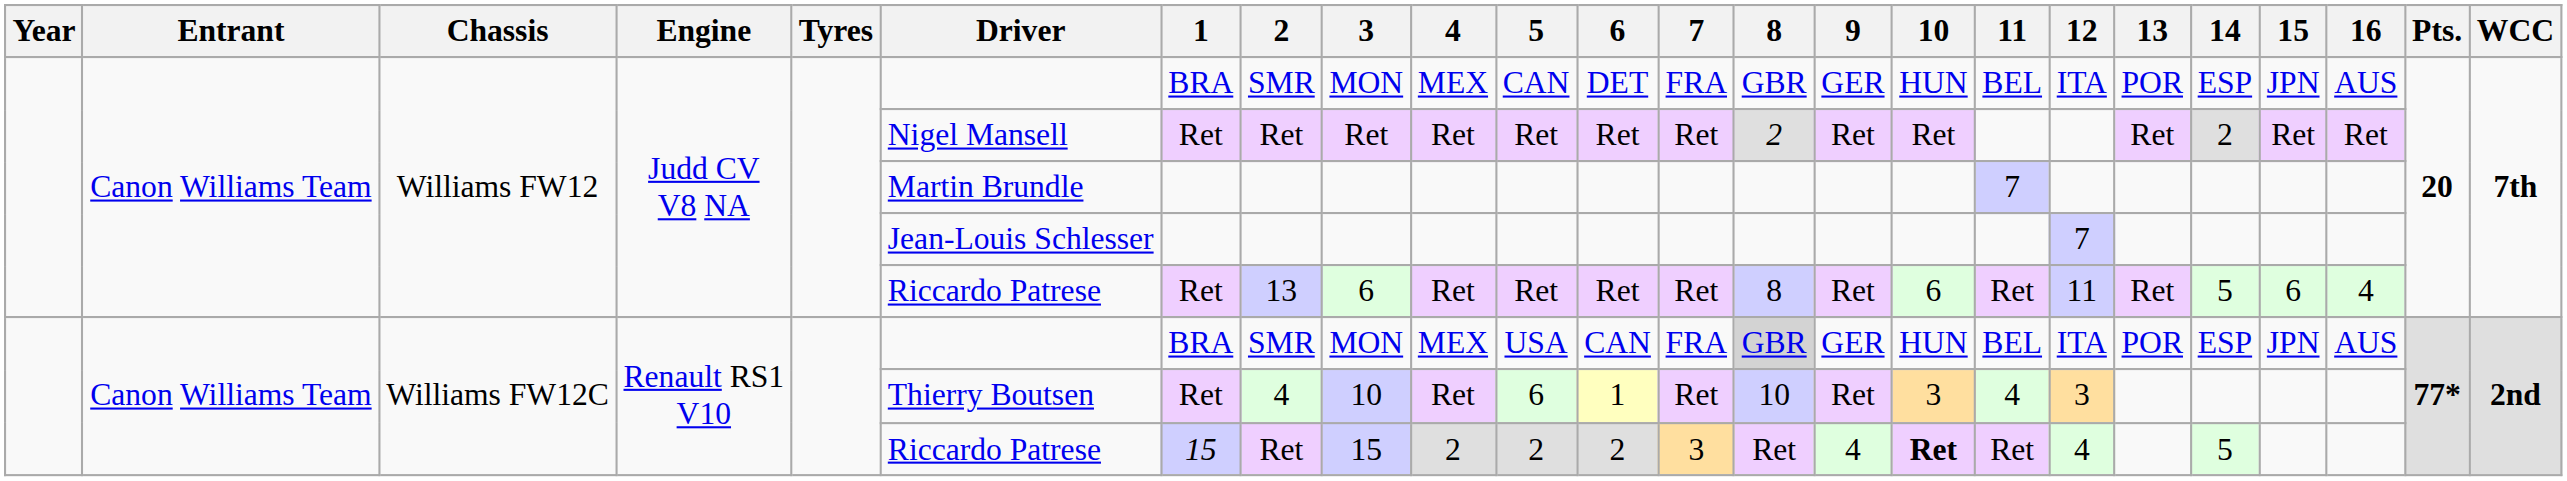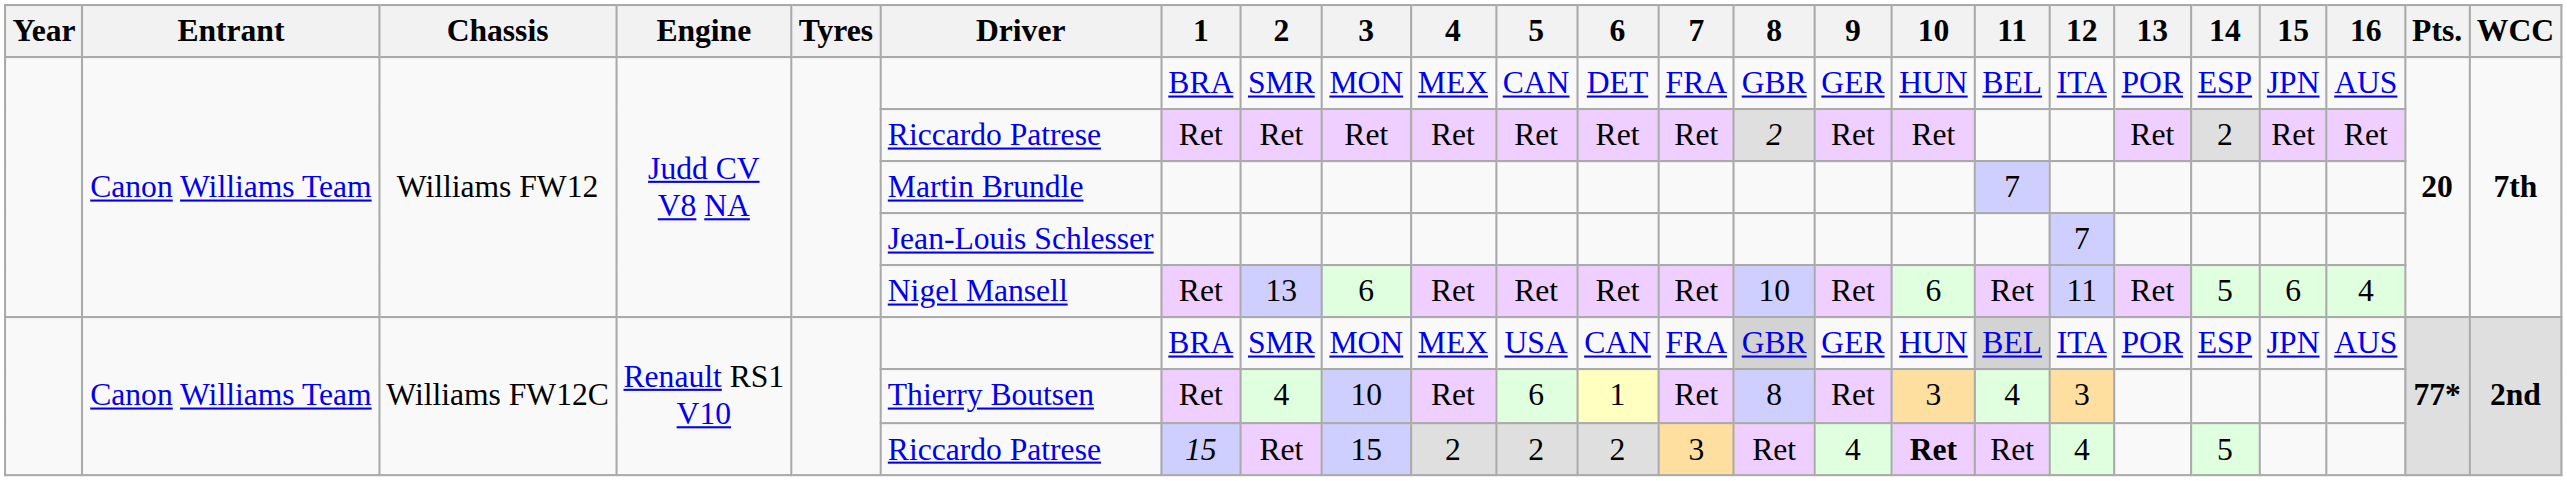(978, 135) Nigel Mansell -> (994, 135) Riccardo Patrese
(994, 291) Riccardo Patrese -> (978, 291) Nigel Mansell
(1774, 291) 8 -> (1774, 291) 10
(2012, 343) no background -> (2012, 343) lightgrey background
(1774, 395) 10 -> (1774, 395) 8
